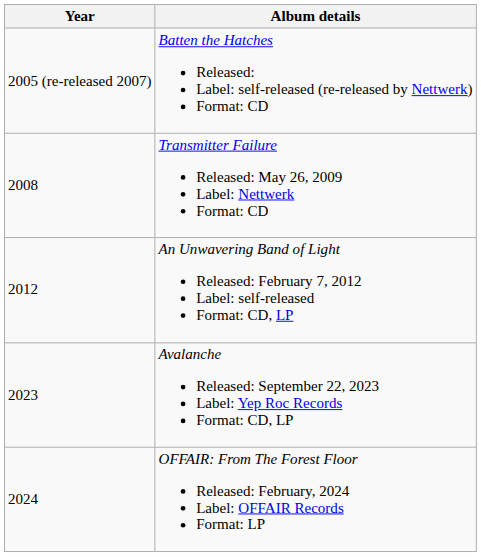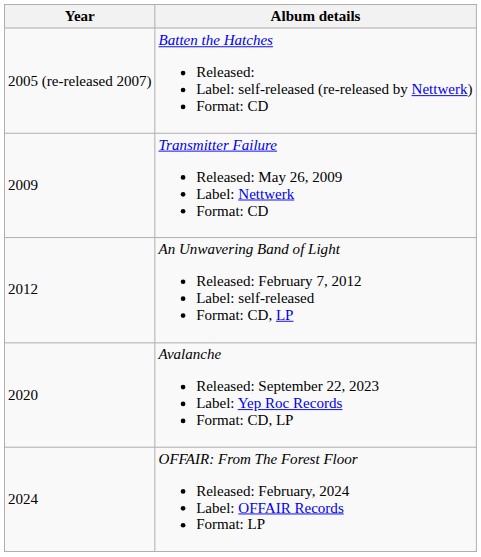(23, 185) 2008 -> (23, 185) 2009
(23, 394) 2023 -> (23, 394) 2020
